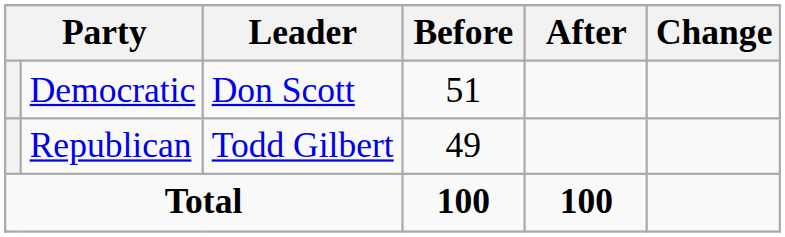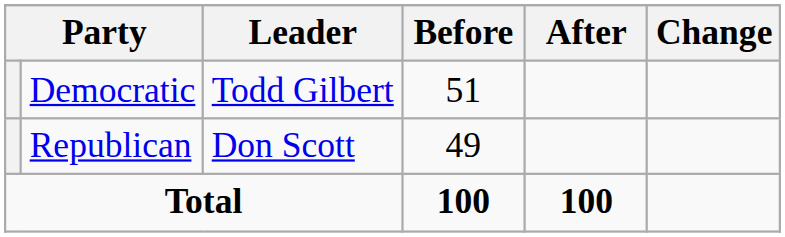(283, 88) Don Scott -> (303, 88) Todd Gilbert
(303, 145) Todd Gilbert -> (283, 145) Don Scott
